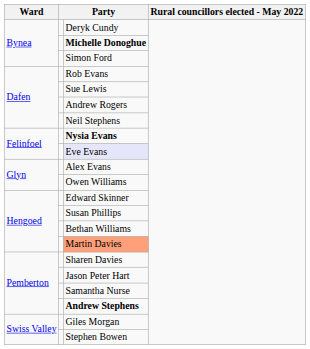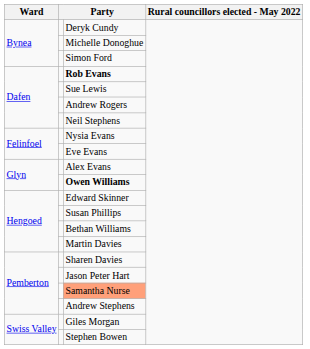(106, 43) bold -> (104, 43) normal
(87, 74) normal -> (88, 74) bold
(91, 136) bold -> (90, 136) normal
(86, 151) lavender background -> (86, 151) no background
(96, 182) normal -> (97, 182) bold
(94, 244) lightsalmon background -> (94, 244) no background
(98, 290) no background -> (98, 290) lightsalmon background
(102, 306) bold -> (100, 306) normal
